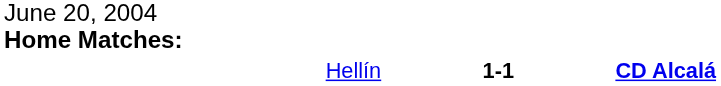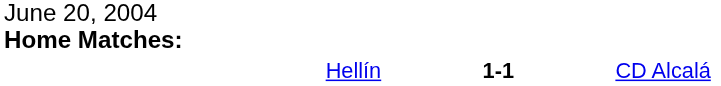(666, 71) bold -> (663, 71) normal
